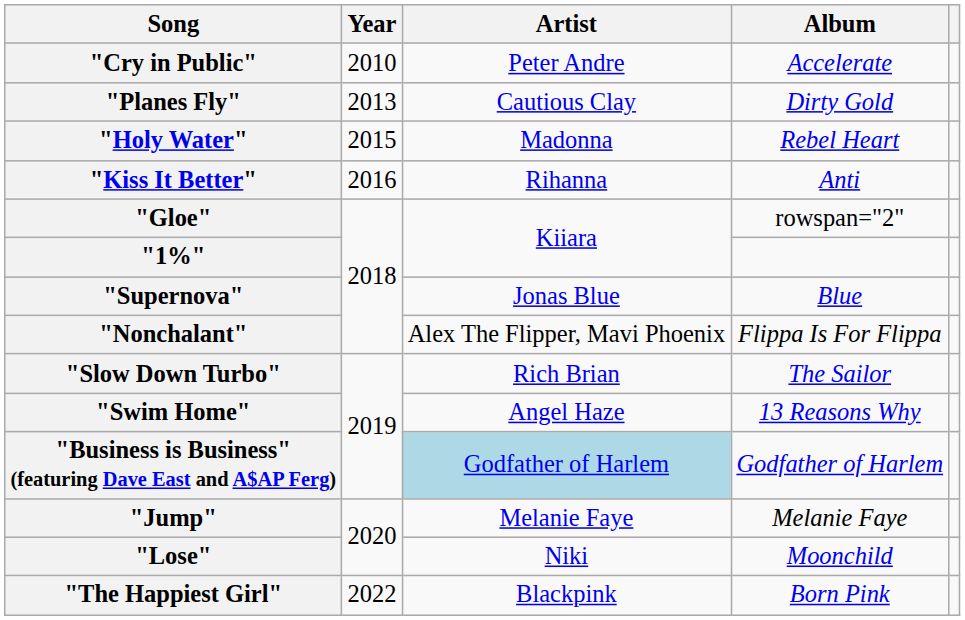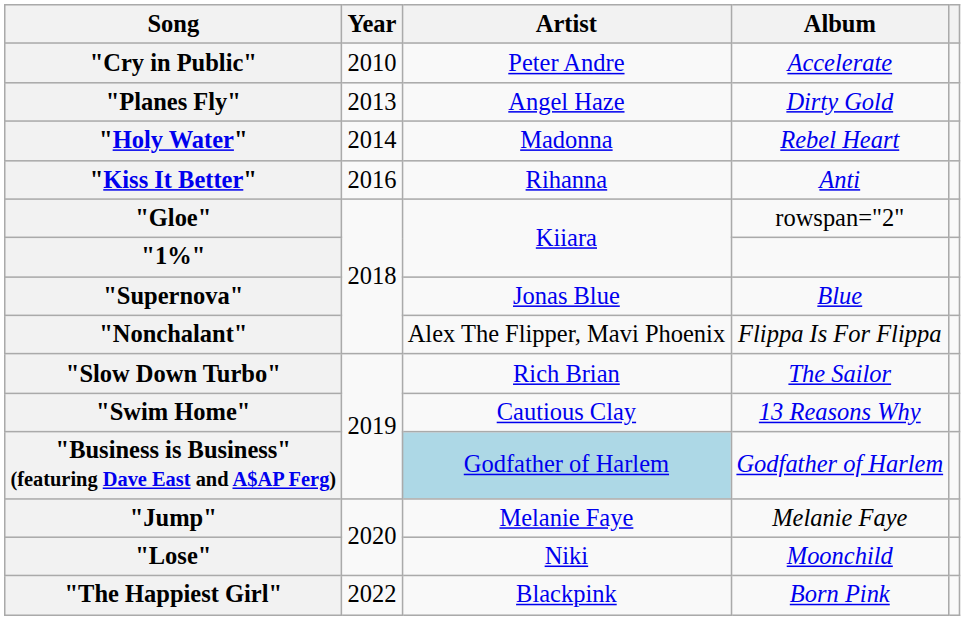(566, 101) Cautious Clay -> (566, 101) Angel Haze
(372, 140) 2015 -> (372, 140) 2014
(566, 412) Angel Haze -> (566, 412) Cautious Clay
